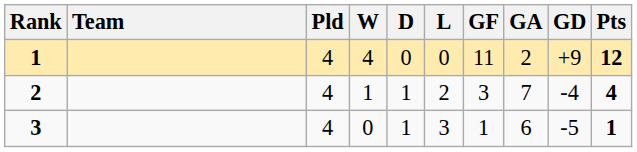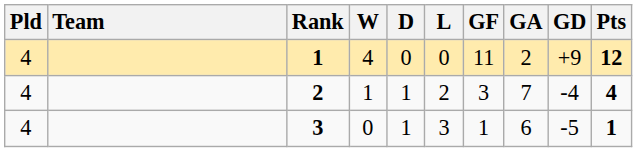columns swapped: (36, 22) <-> (328, 22)
